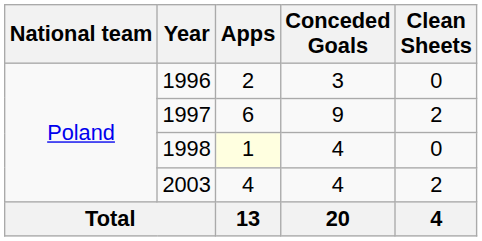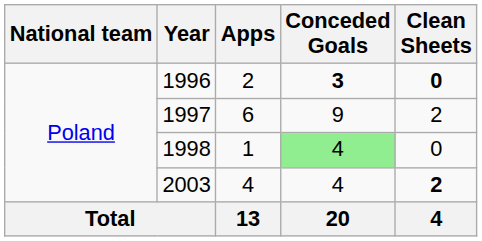(338, 80) normal -> (338, 80) bold
(436, 80) normal -> (436, 80) bold
(248, 149) lightyellow background -> (248, 149) no background
(338, 149) no background -> (338, 149) lightgreen background
(436, 184) normal -> (436, 184) bold
